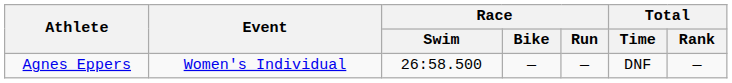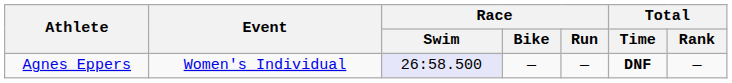(441, 66) no background -> (441, 66) lavender background
(638, 66) normal -> (638, 66) bold
